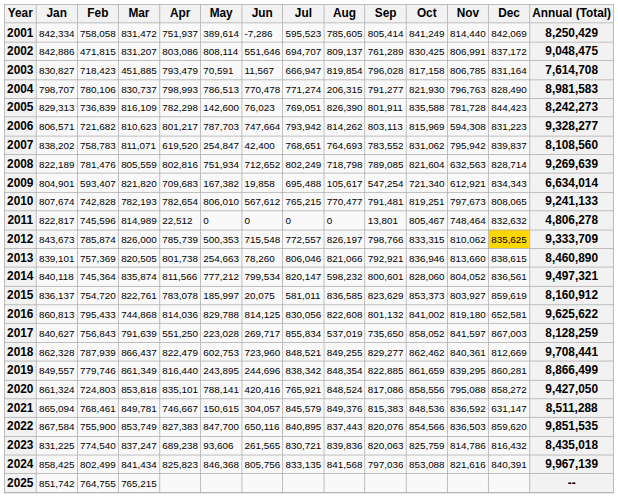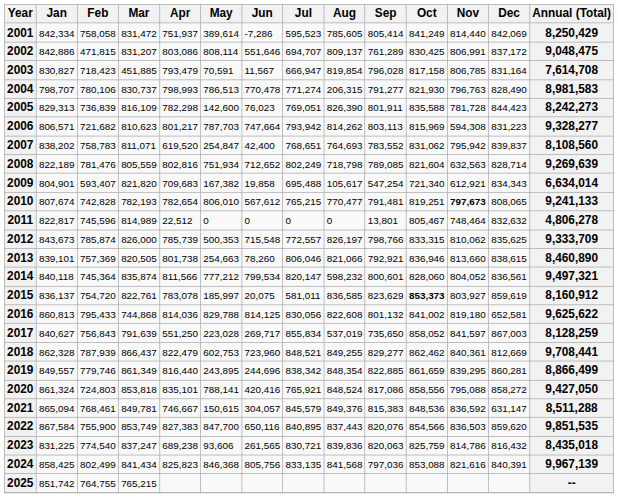(468, 202) normal -> (468, 201) bold
(509, 239) gold background -> (509, 239) no background
(427, 296) normal -> (427, 295) bold
